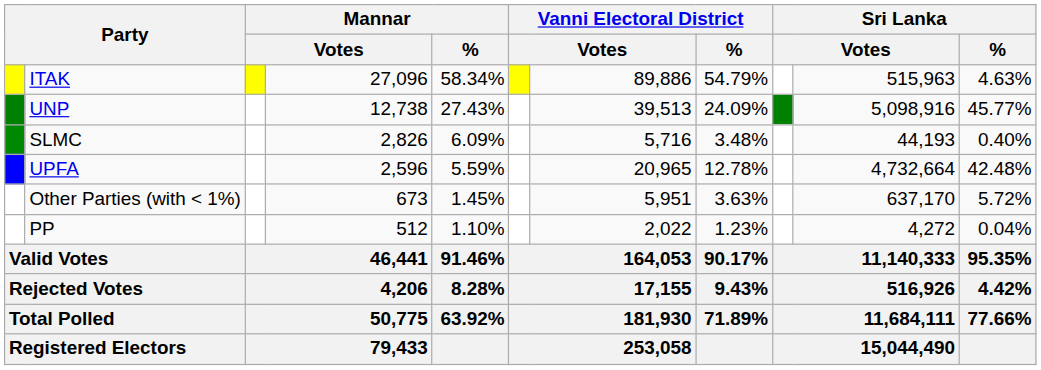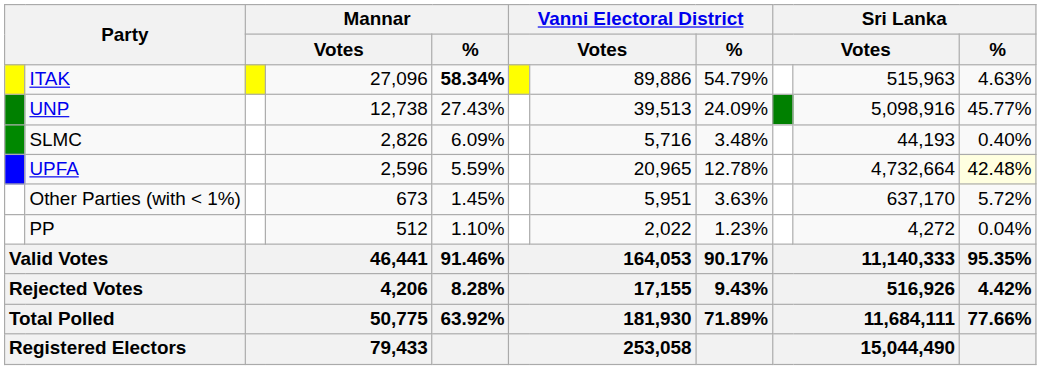(472, 79) normal -> (472, 79) bold
(1000, 169) no background -> (1000, 169) lightyellow background
